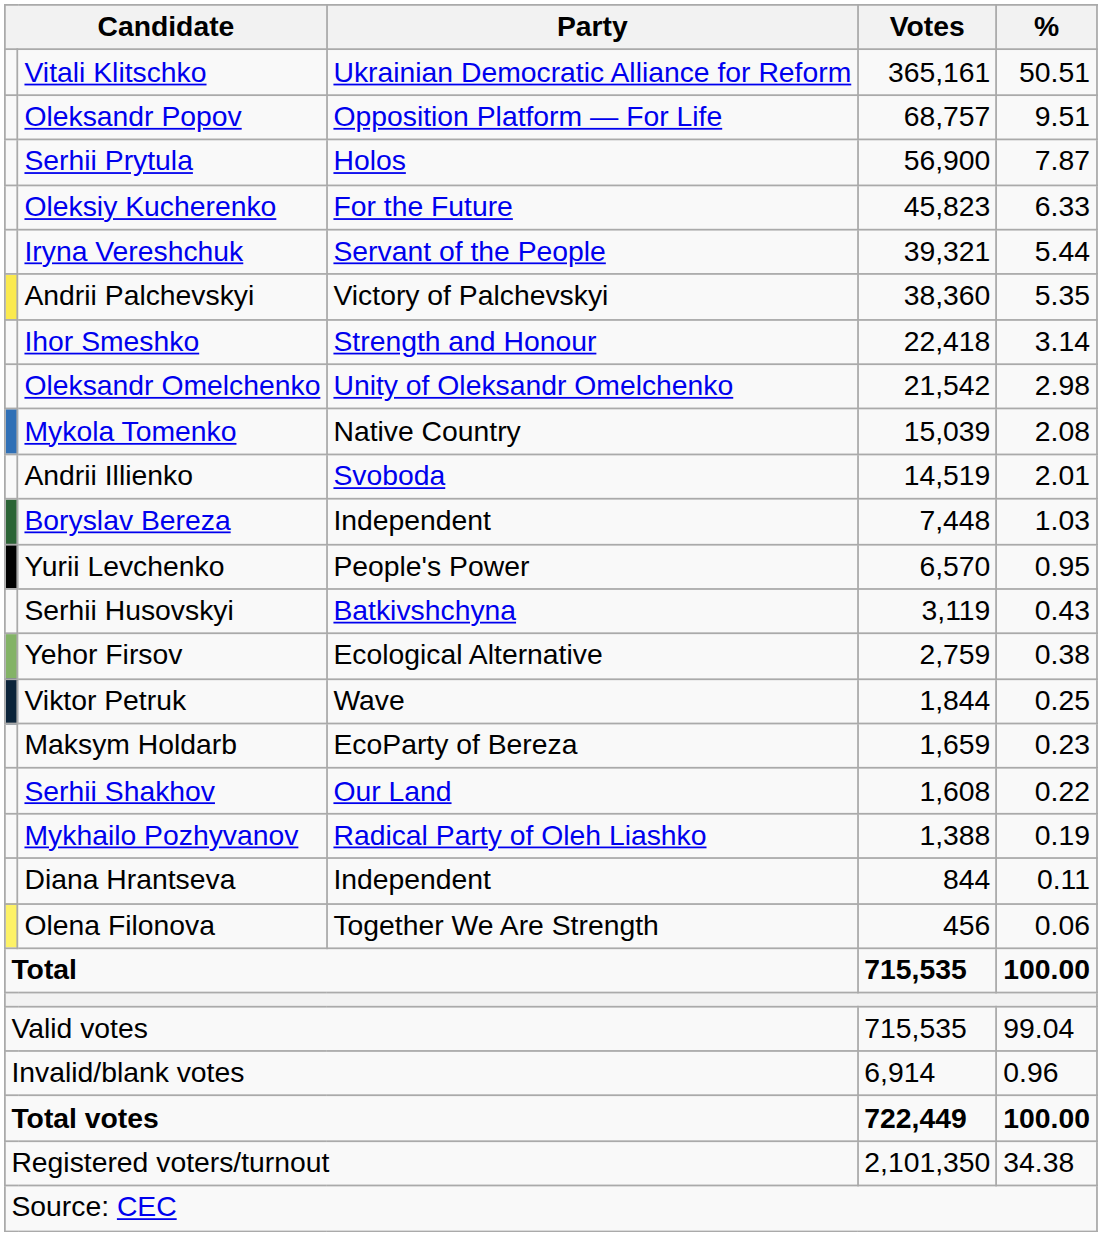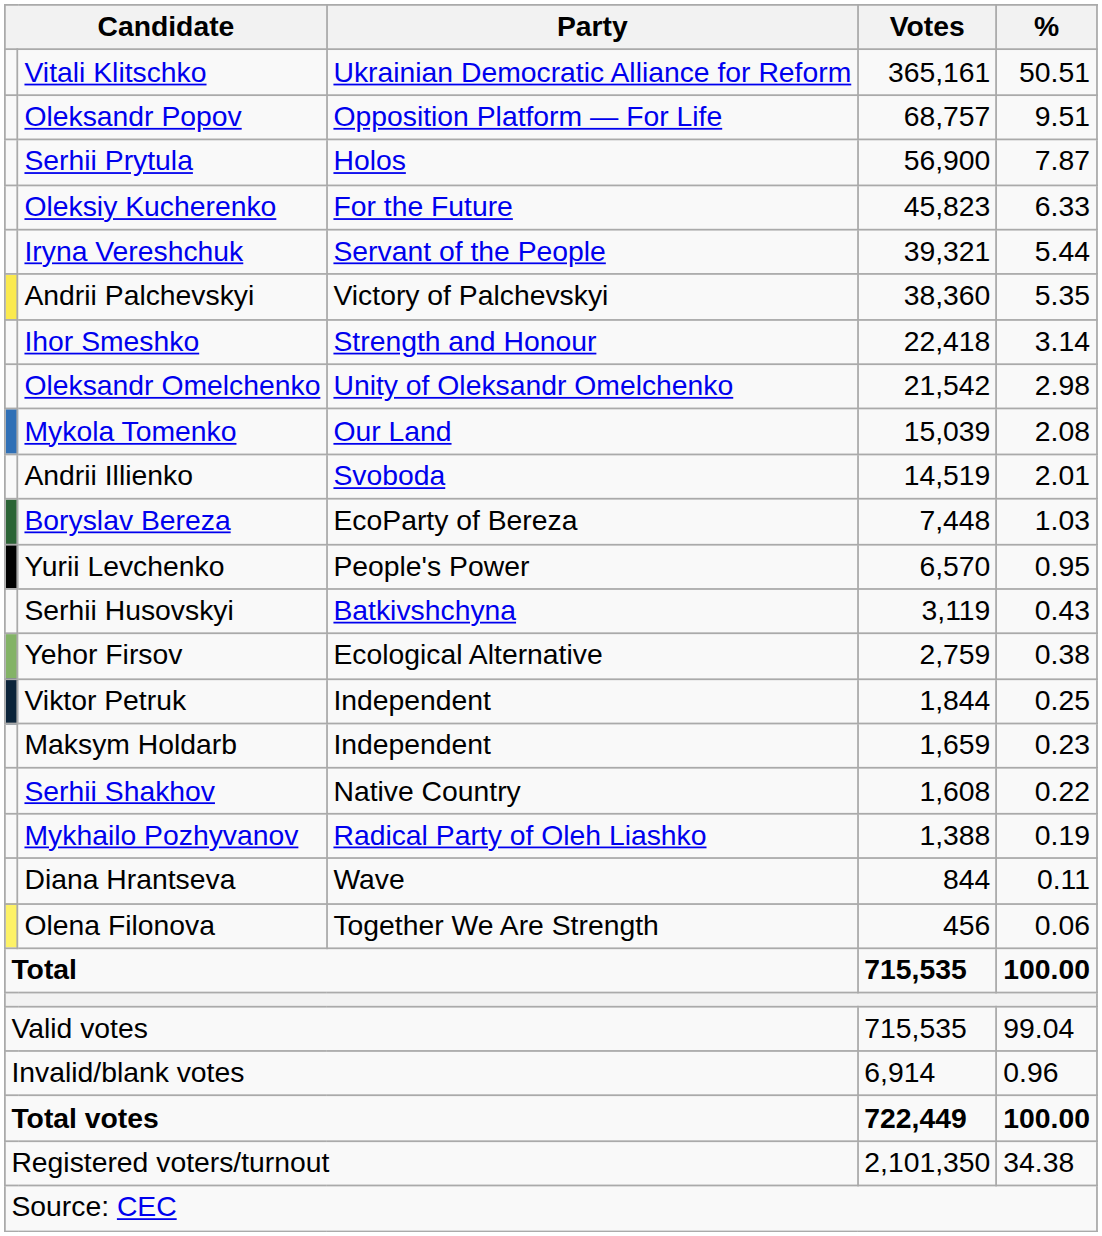(427, 431) Native Country -> (392, 431) Our Land
(412, 521) Independent -> (455, 521) EcoParty of Bereza
(369, 700) Wave -> (412, 700) Independent
(455, 745) EcoParty of Bereza -> (412, 745) Independent
(392, 790) Our Land -> (427, 790) Native Country
(412, 880) Independent -> (369, 880) Wave
